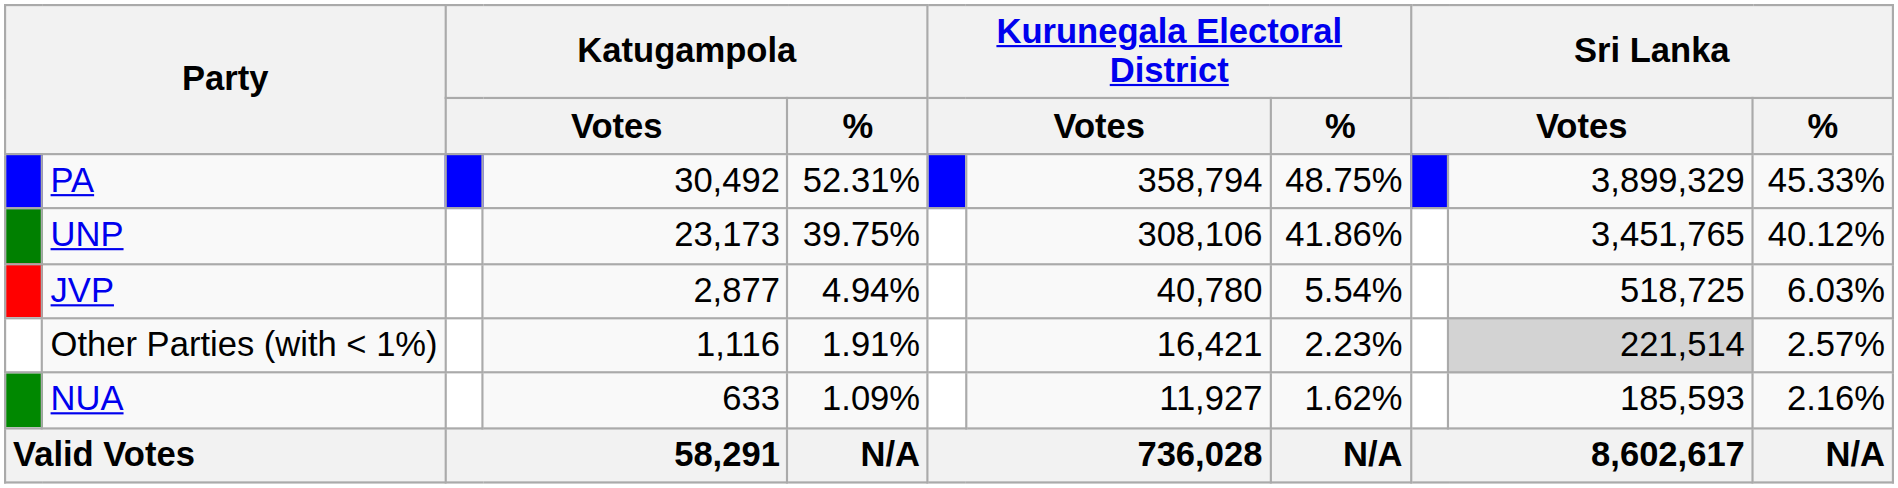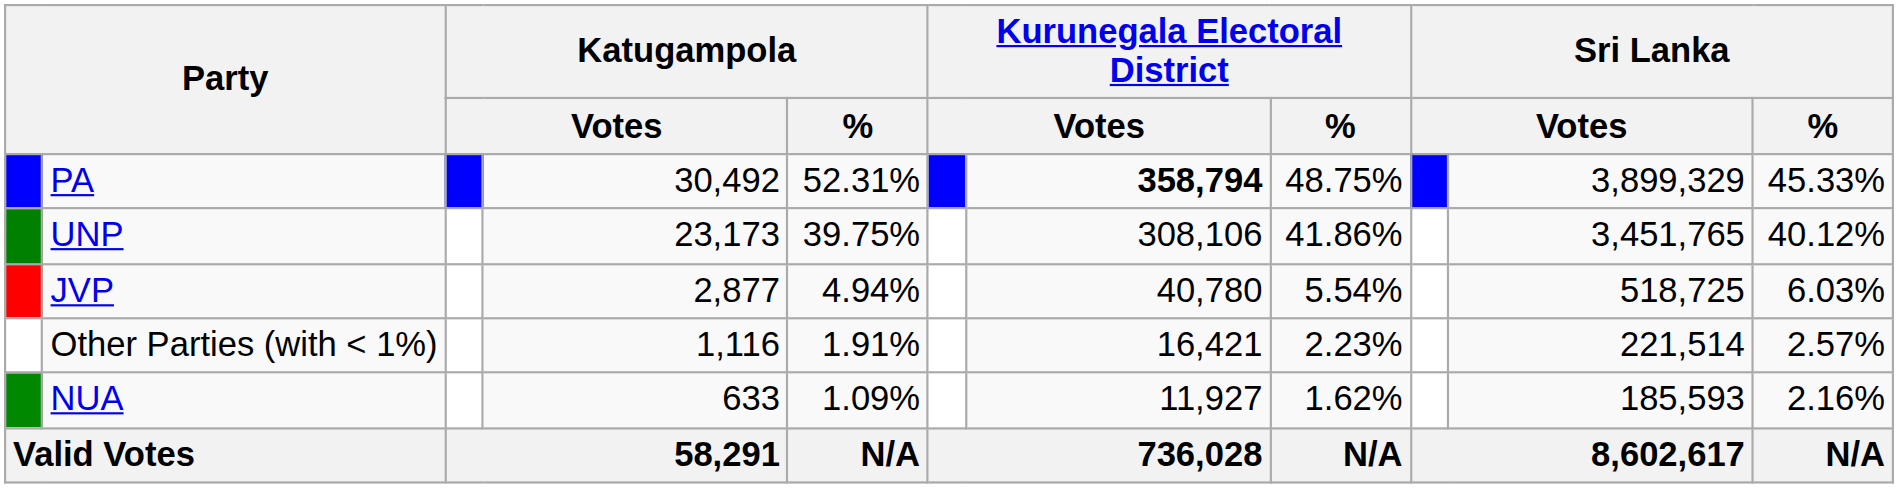(1200, 180) normal -> (1200, 180) bold
(1682, 344) lightgrey background -> (1682, 344) no background
